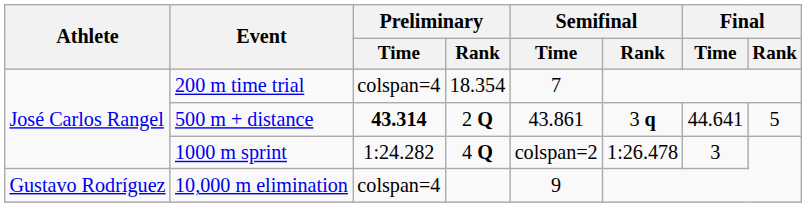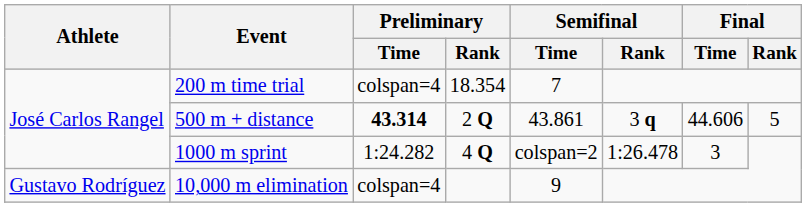(715, 119) 44.641 -> (715, 119) 44.606
